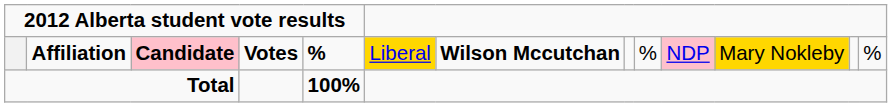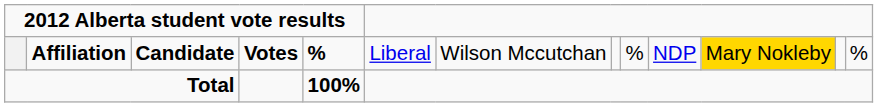(185, 53) pink background -> (185, 53) no background
(400, 53) gold background -> (400, 53) no background
(530, 53) bold -> (523, 53) normal
(688, 53) pink background -> (675, 53) no background
